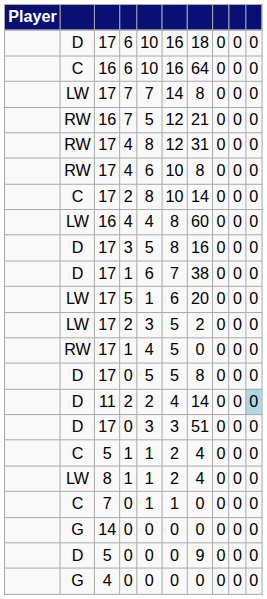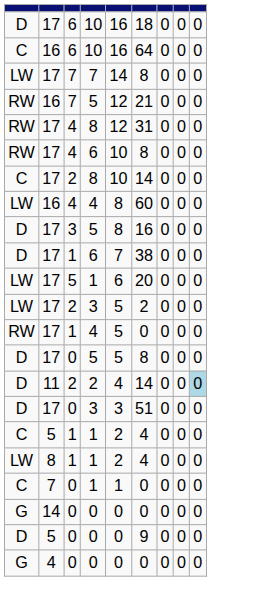- column: (32, 17)
